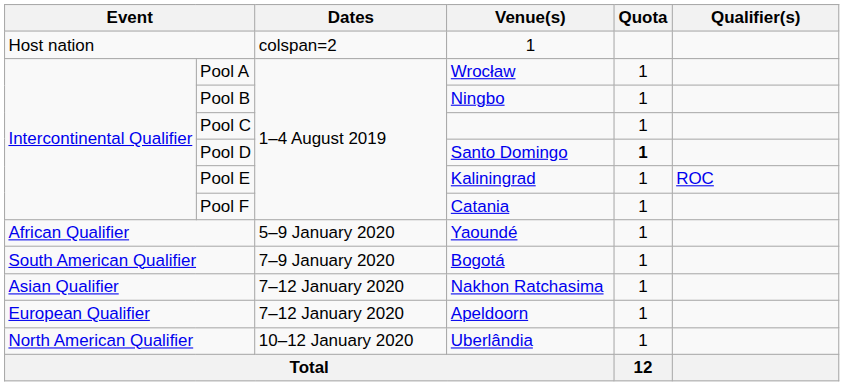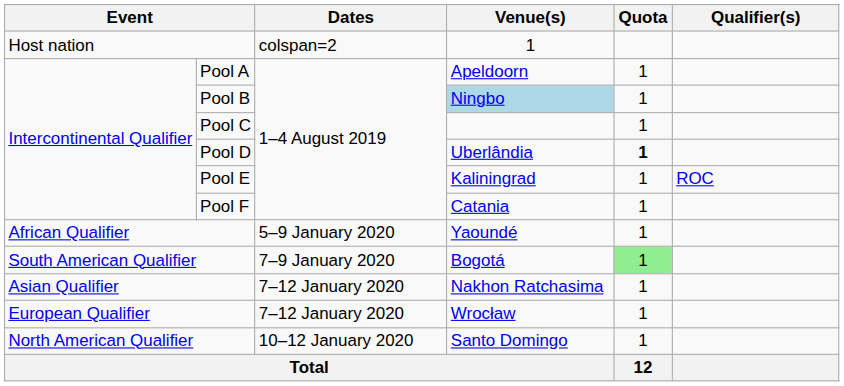(483, 71) Wrocław -> (489, 71) Apeldoorn
(478, 98) no background -> (478, 98) lightblue background
(509, 152) Santo Domingo -> (492, 152) Uberlândia
(643, 260) no background -> (643, 260) lightgreen background
(489, 313) Apeldoorn -> (483, 313) Wrocław
(492, 340) Uberlândia -> (509, 340) Santo Domingo
